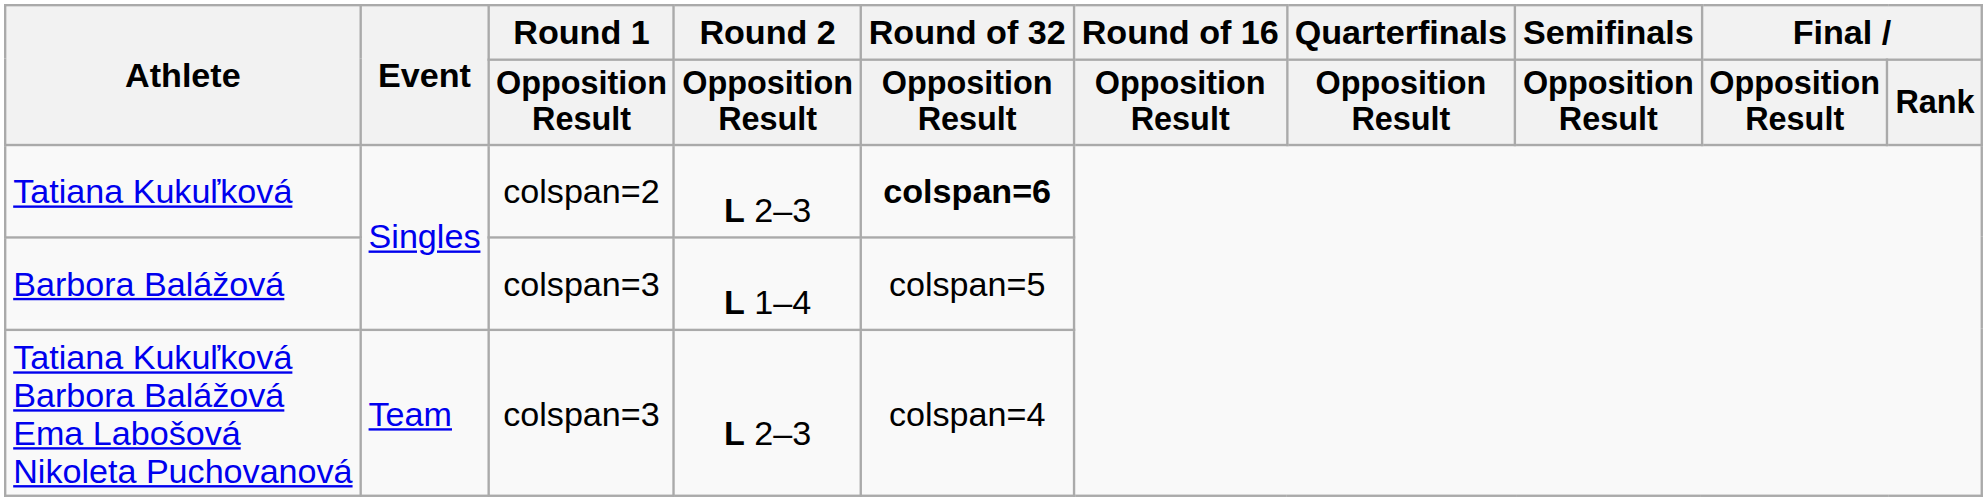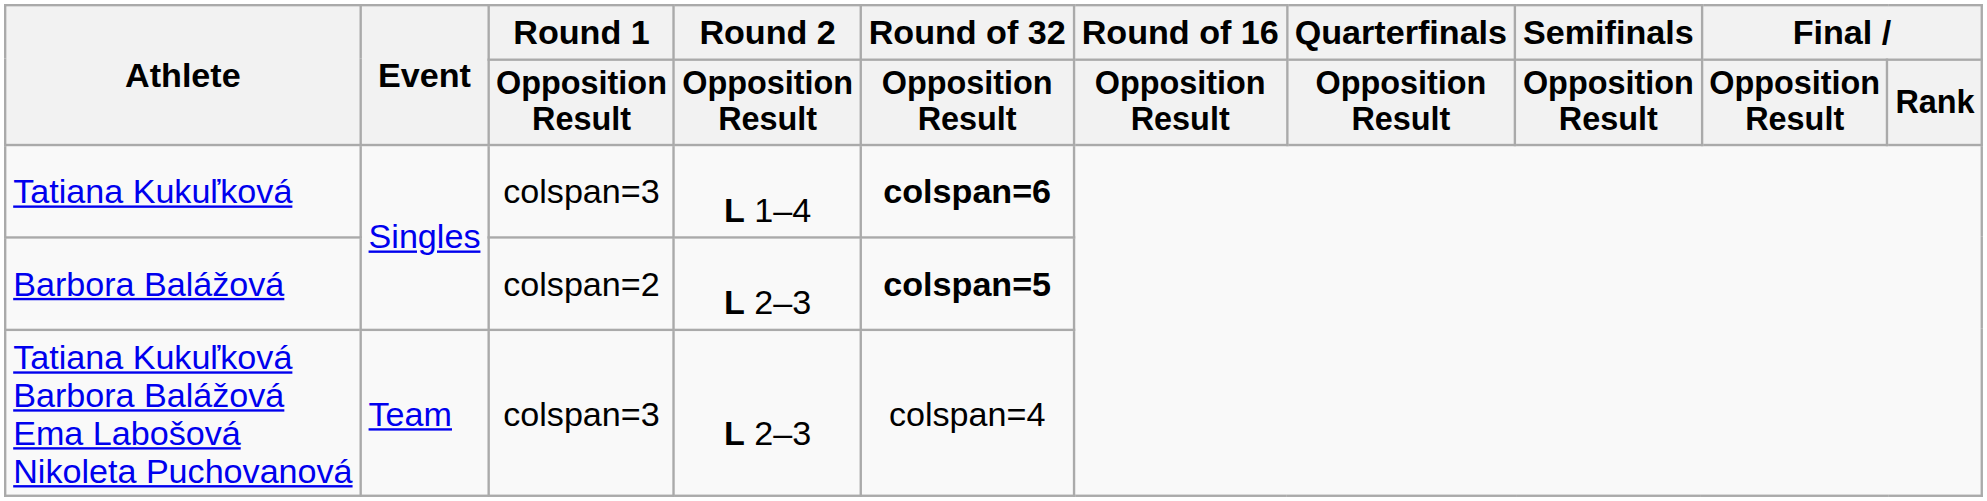(581, 192) colspan=2 -> (581, 192) colspan=3
(768, 211) L 2–3 -> (768, 211) L 1–4
(581, 284) colspan=3 -> (581, 284) colspan=2
(768, 303) L 1–4 -> (768, 303) L 2–3
(967, 284) normal -> (967, 284) bold
